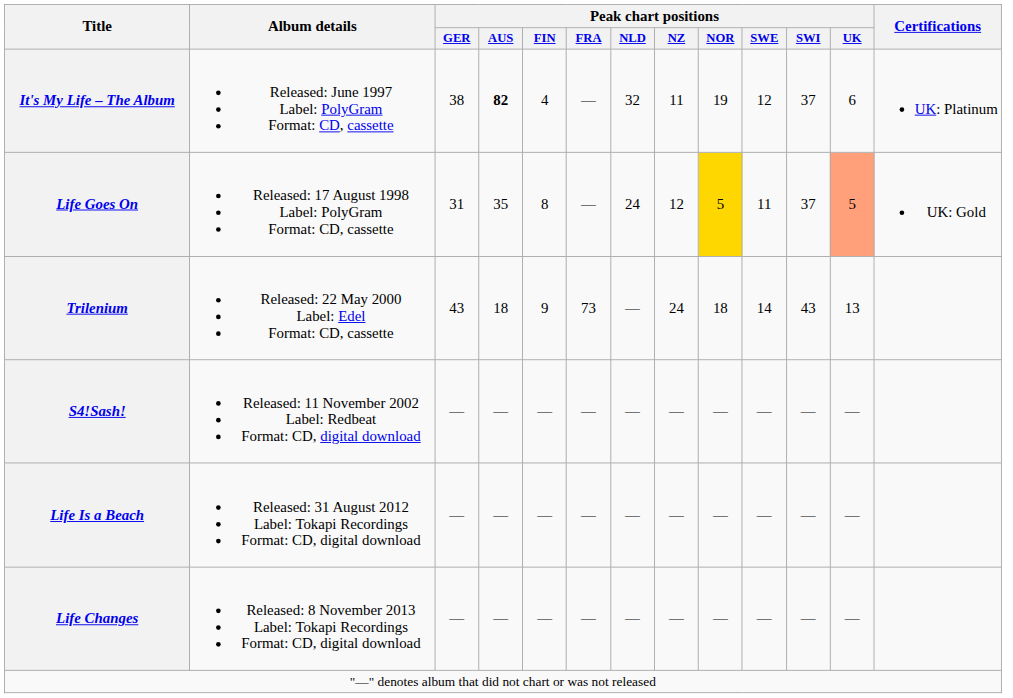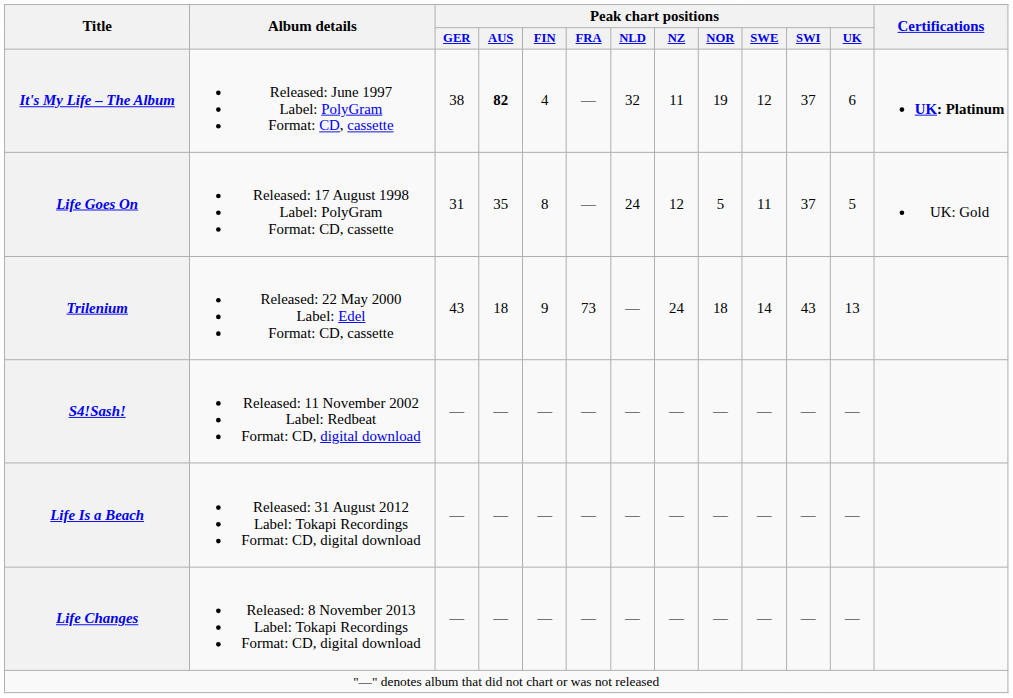(938, 109) normal -> (941, 109) bold
(720, 204) gold background -> (720, 204) no background
(852, 204) lightsalmon background -> (852, 204) no background
